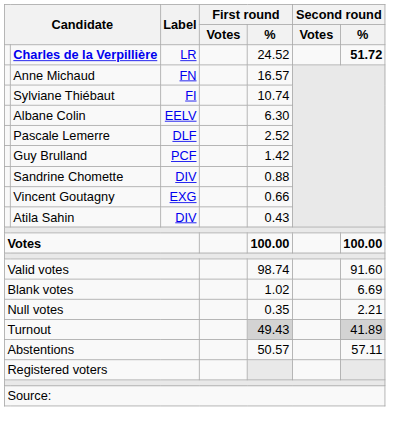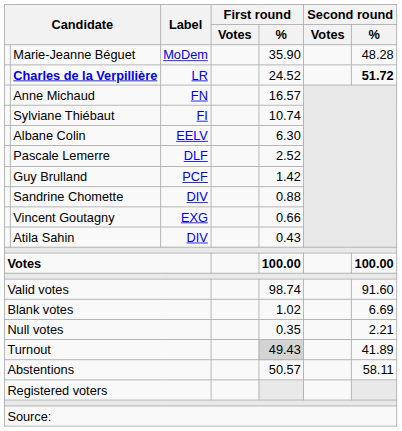+ row: (74, 55)
(366, 330) lightgrey background -> (378, 350) no background
(367, 350) 57.11 -> (378, 370) 58.11
